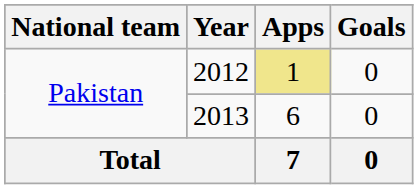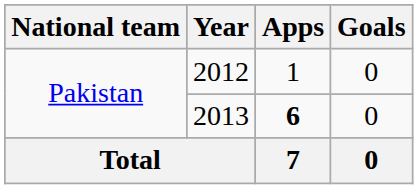(293, 71) khaki background -> (293, 71) no background
(293, 115) normal -> (293, 115) bold
